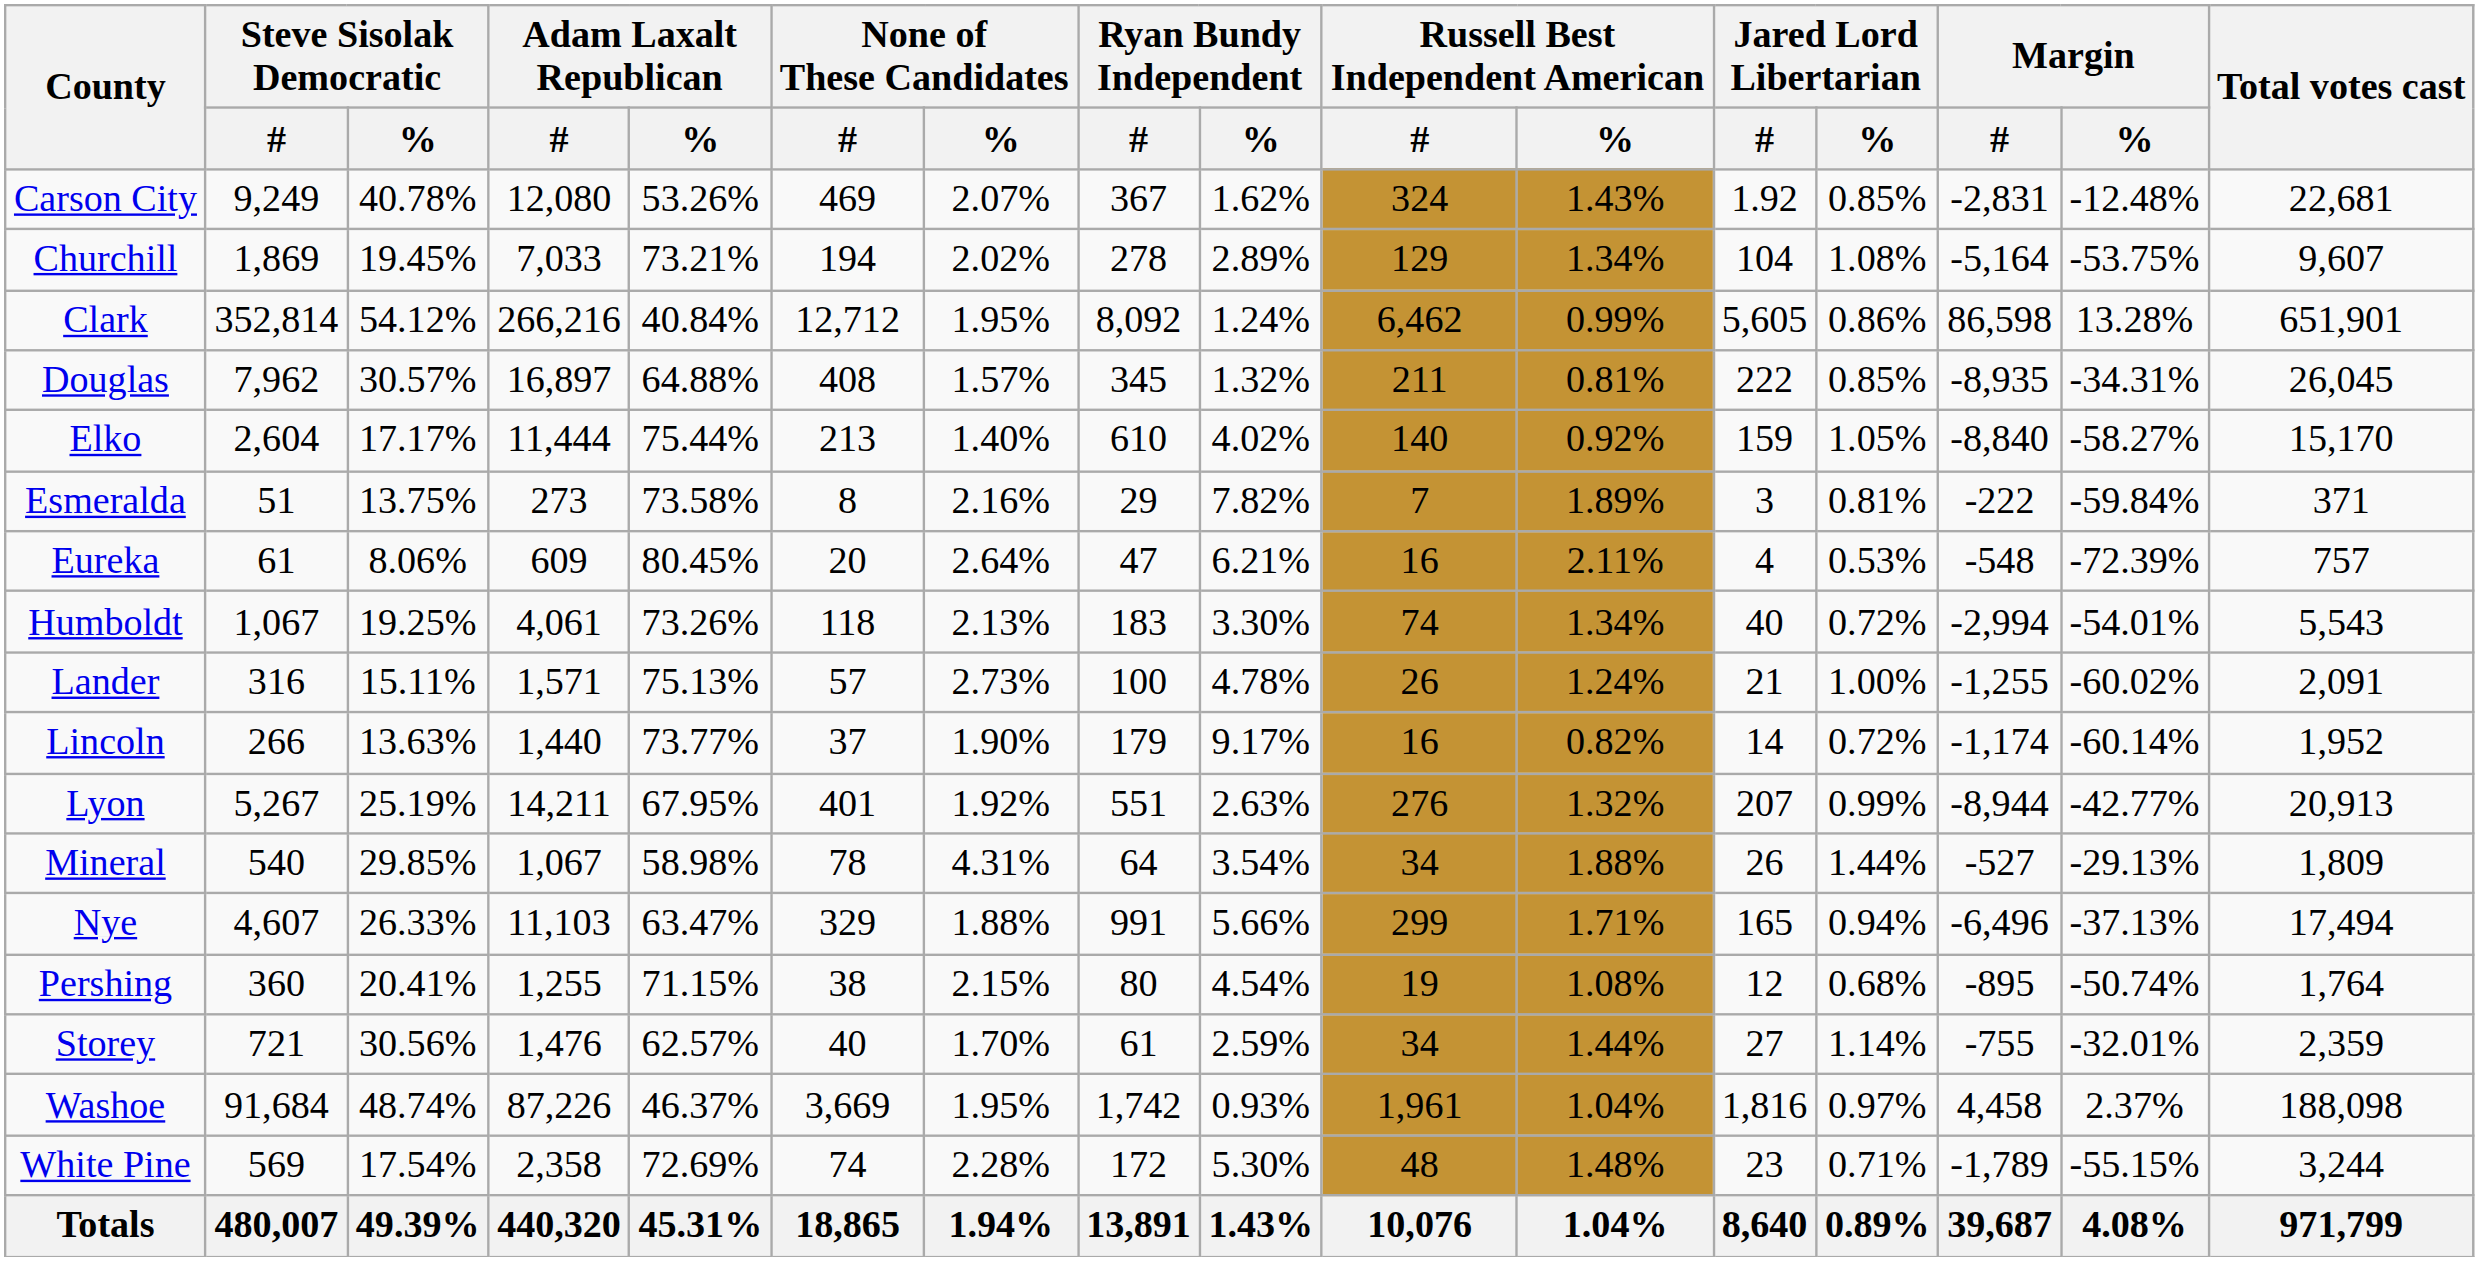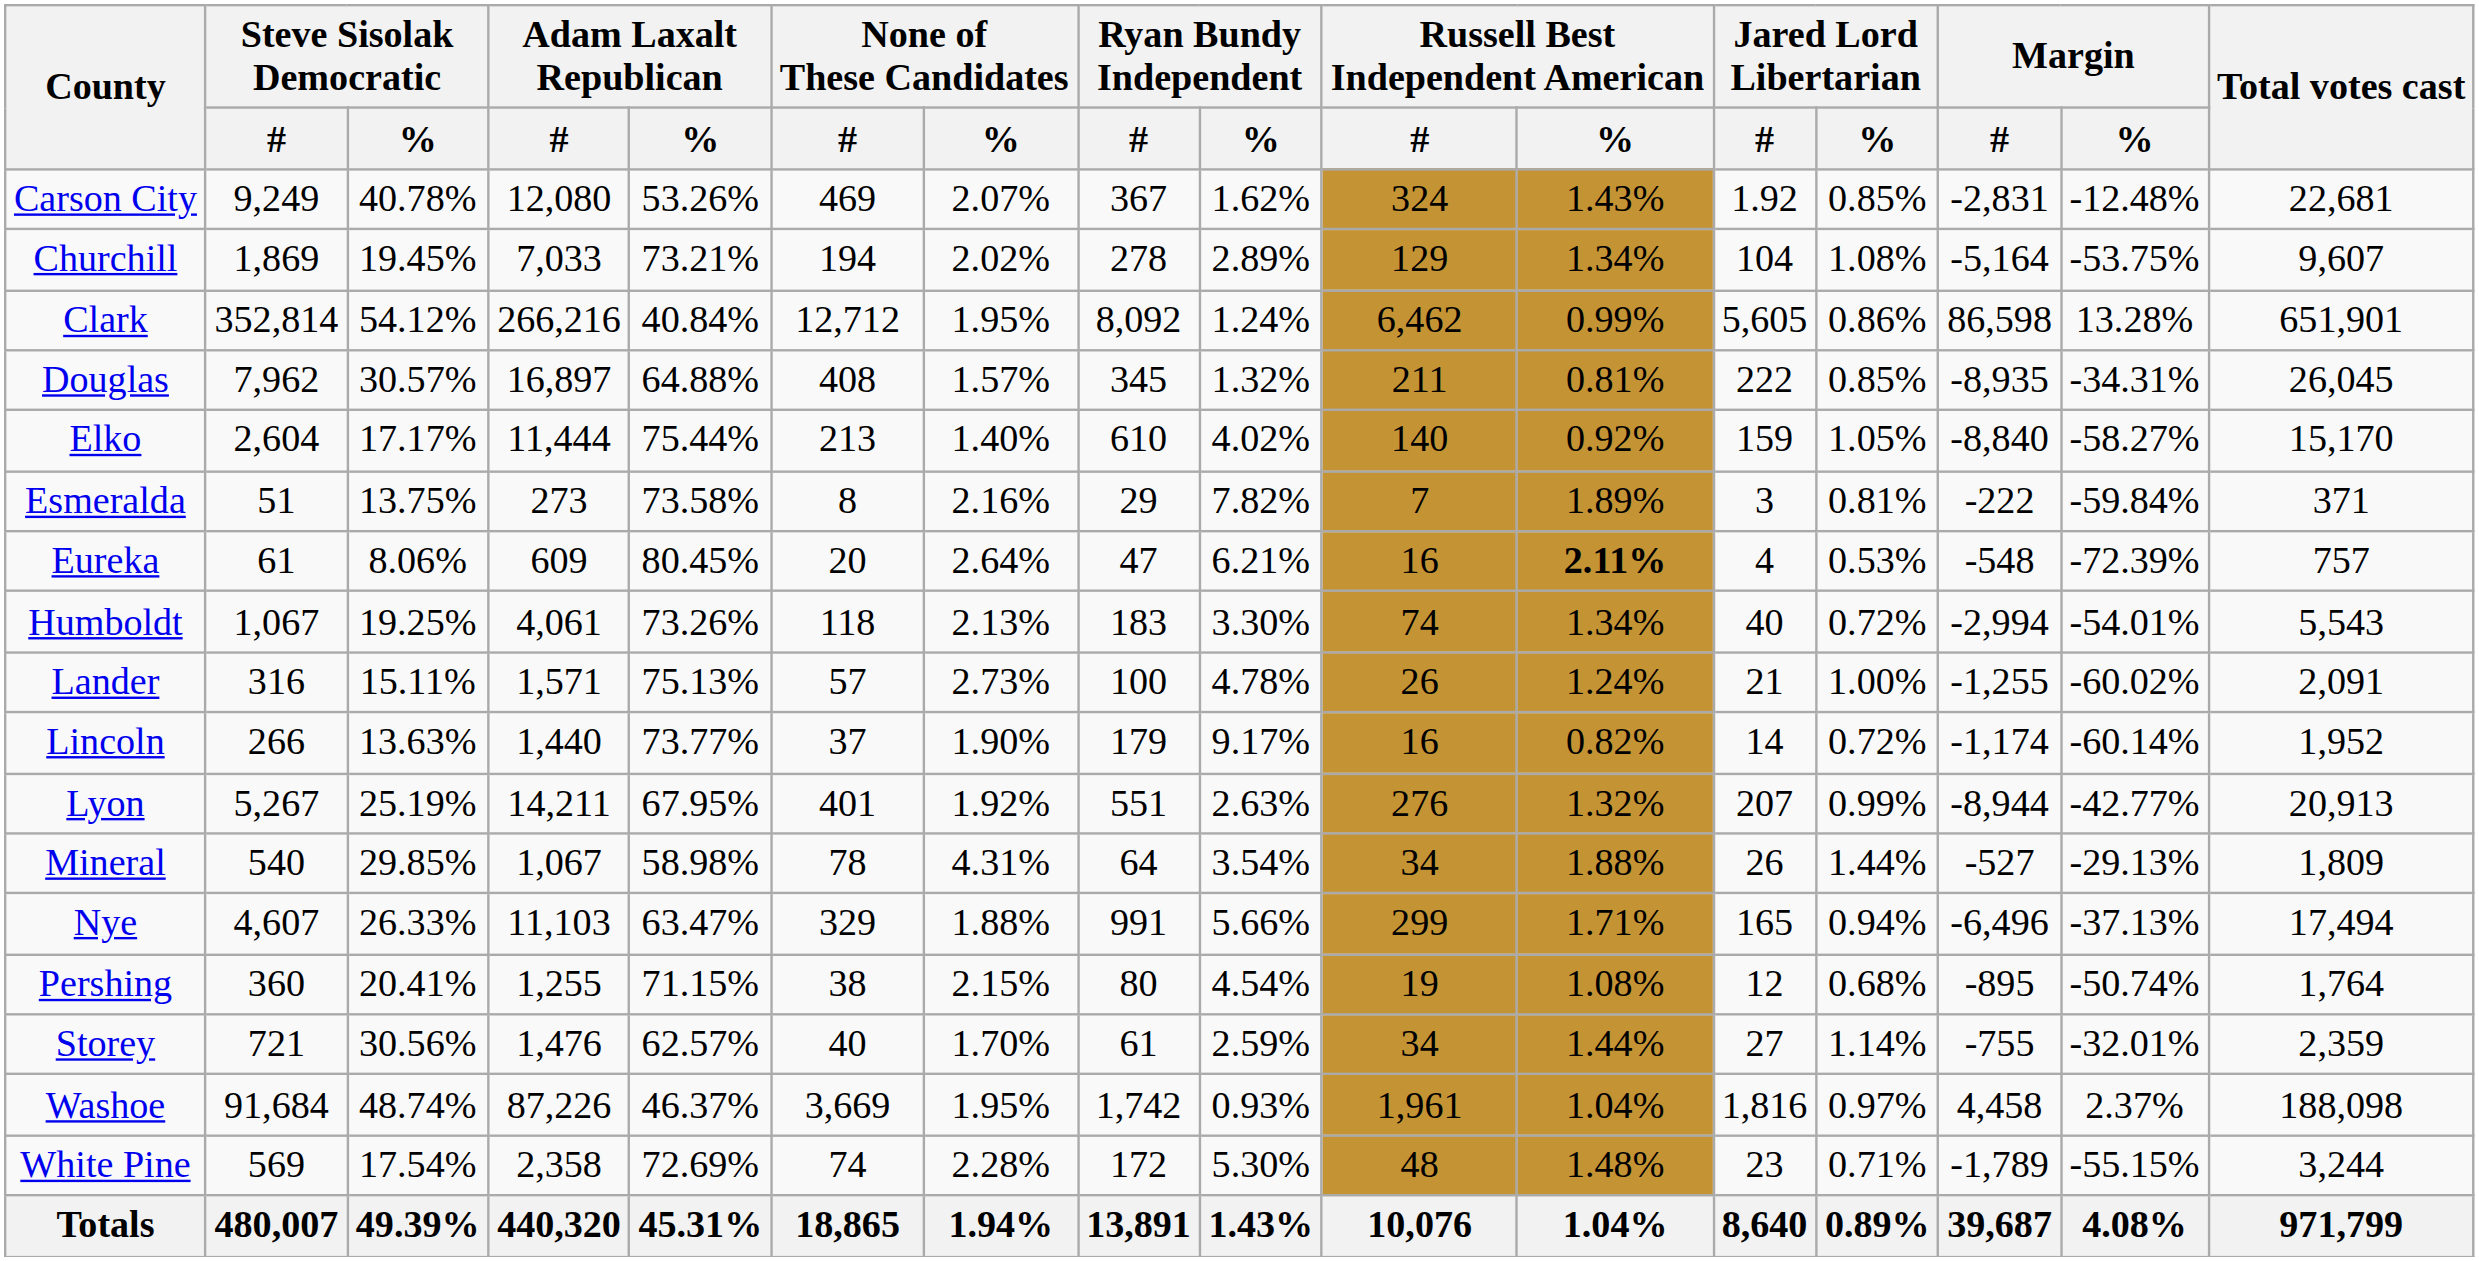(1615, 560) normal -> (1615, 560) bold
